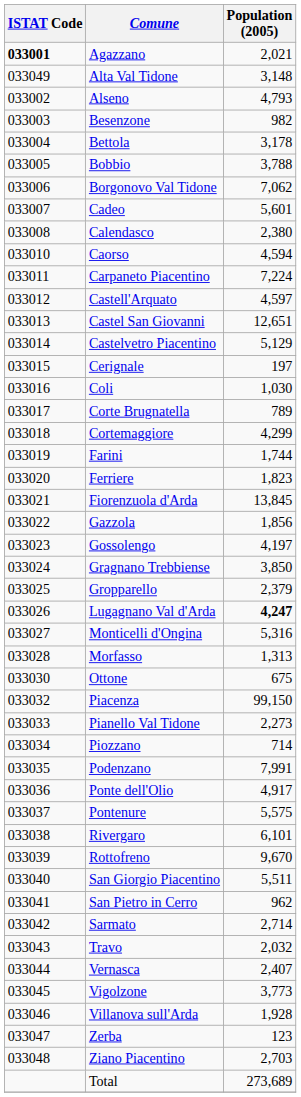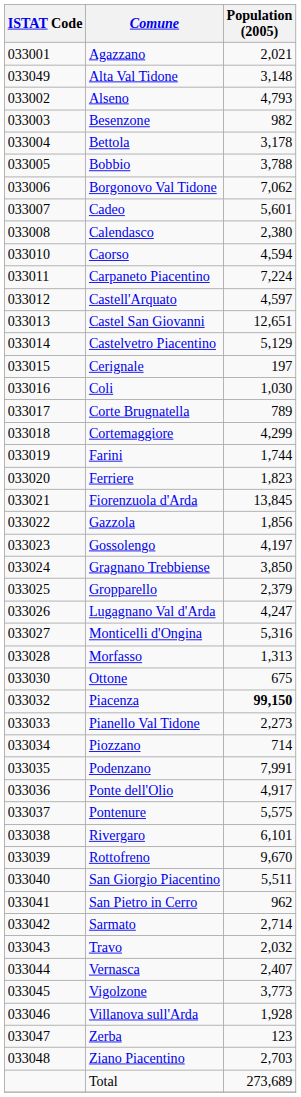(29, 53) bold -> (29, 53) normal
(276, 612) bold -> (276, 612) normal
(273, 701) normal -> (273, 701) bold
